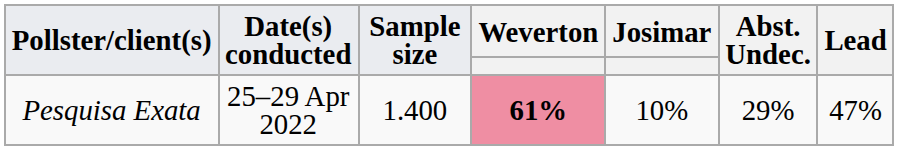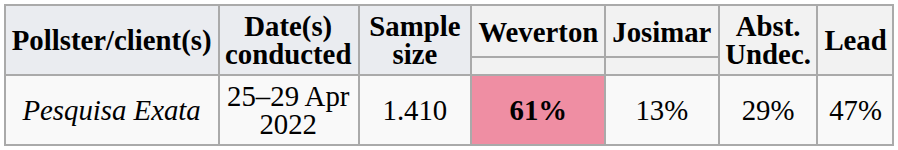(415, 110) 1.400 -> (415, 110) 1.410
(662, 110) 10% -> (662, 110) 13%
